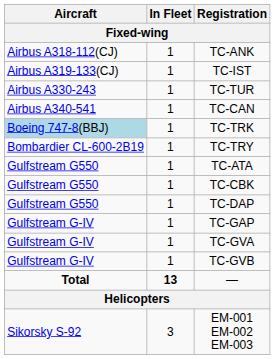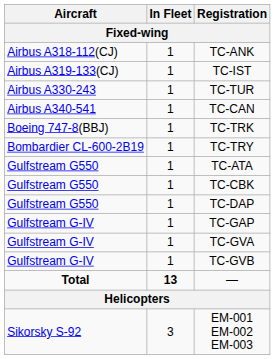(58, 128) lightblue background -> (58, 128) no background
